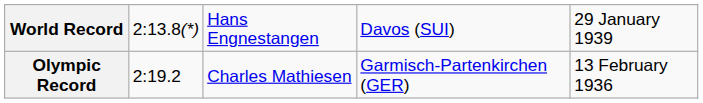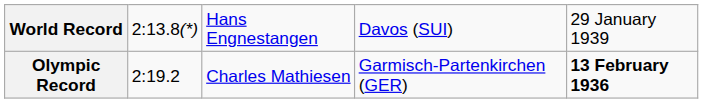(621, 75) normal -> (620, 75) bold
